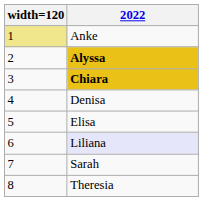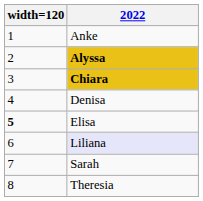(11, 36) khaki background -> (11, 36) no background
(11, 121) normal -> (11, 121) bold
